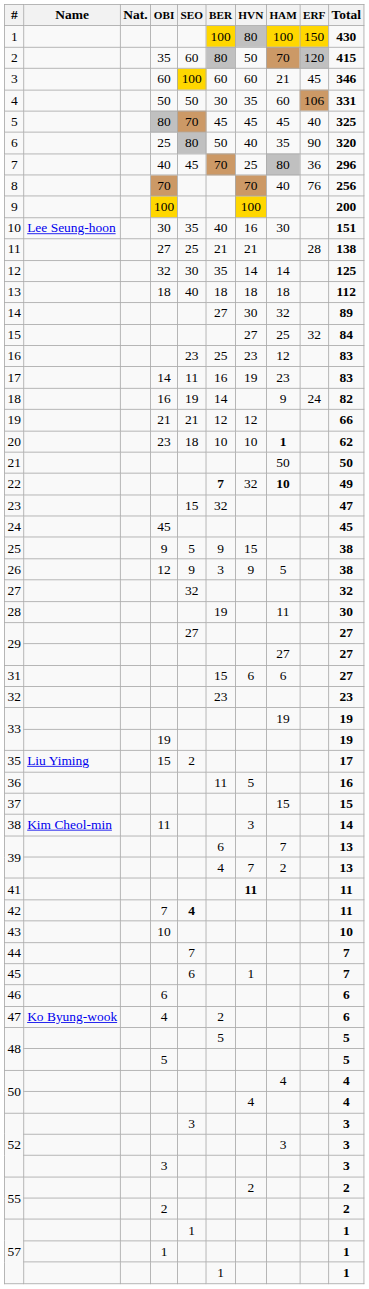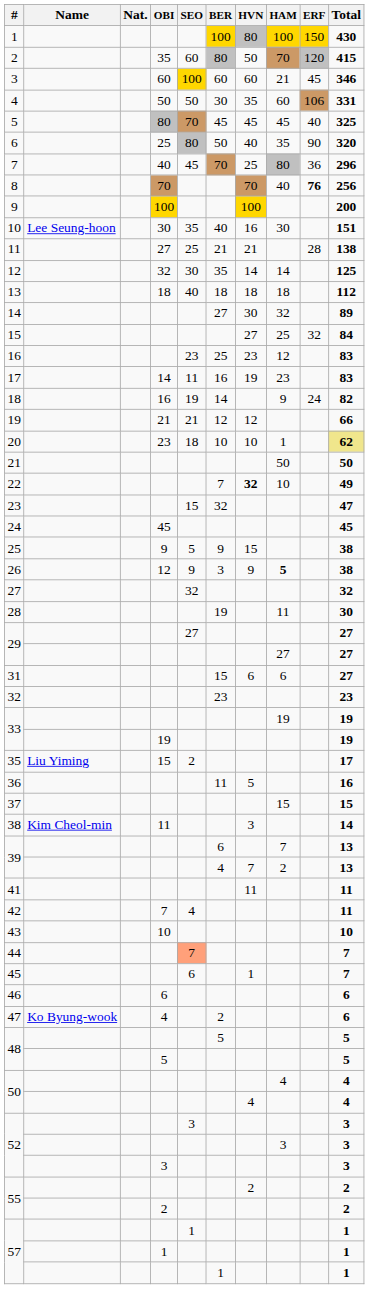(314, 185) normal -> (314, 185) bold
(283, 441) bold -> (283, 441) normal
(346, 441) no background -> (346, 441) khaki background
(221, 484) bold -> (221, 484) normal
(251, 484) normal -> (251, 484) bold
(283, 484) bold -> (283, 484) normal
(283, 569) normal -> (283, 569) bold
(251, 889) bold -> (251, 889) normal
(192, 910) bold -> (192, 910) normal
(192, 953) no background -> (192, 953) lightsalmon background
